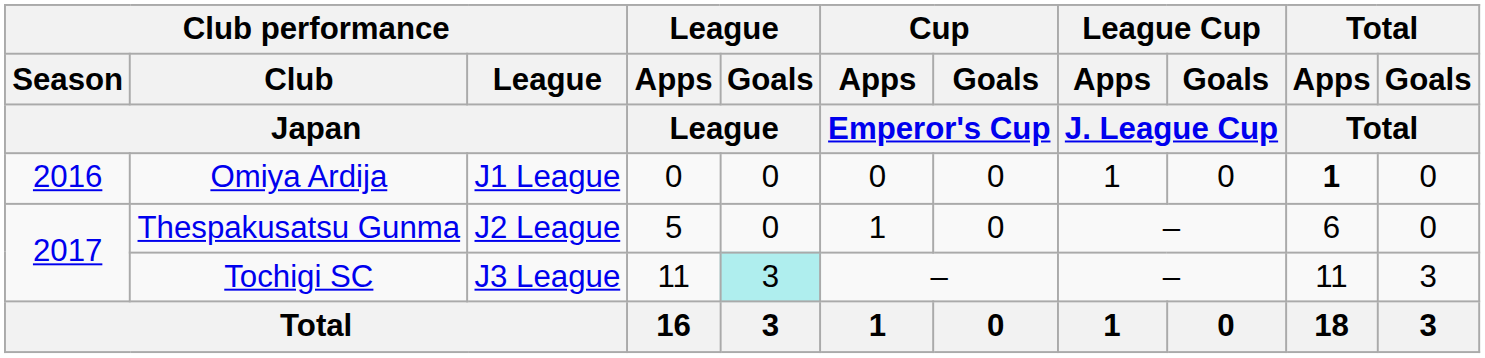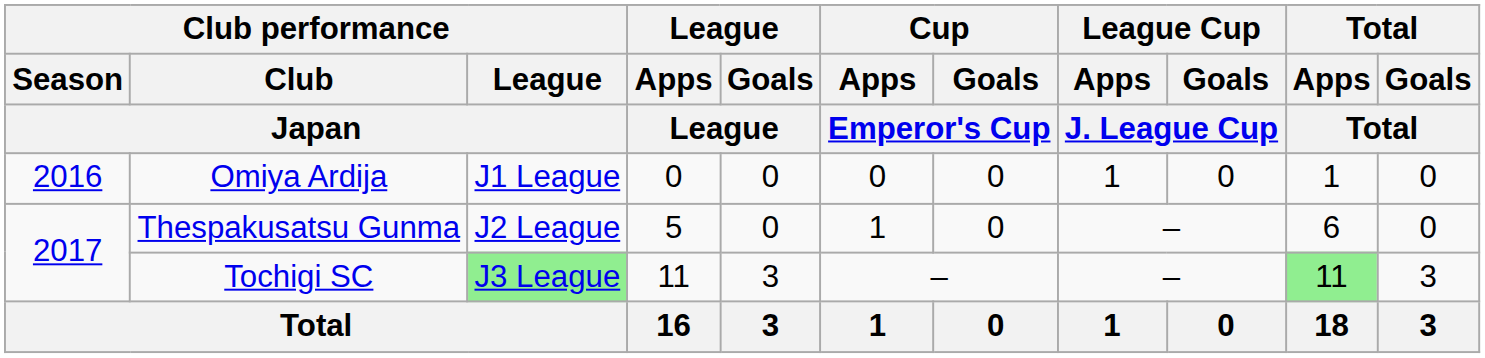(1331, 177) bold -> (1331, 177) normal
(547, 276) no background -> (547, 276) lightgreen background
(770, 276) paleturquoise background -> (770, 276) no background
(1331, 276) no background -> (1331, 276) lightgreen background
